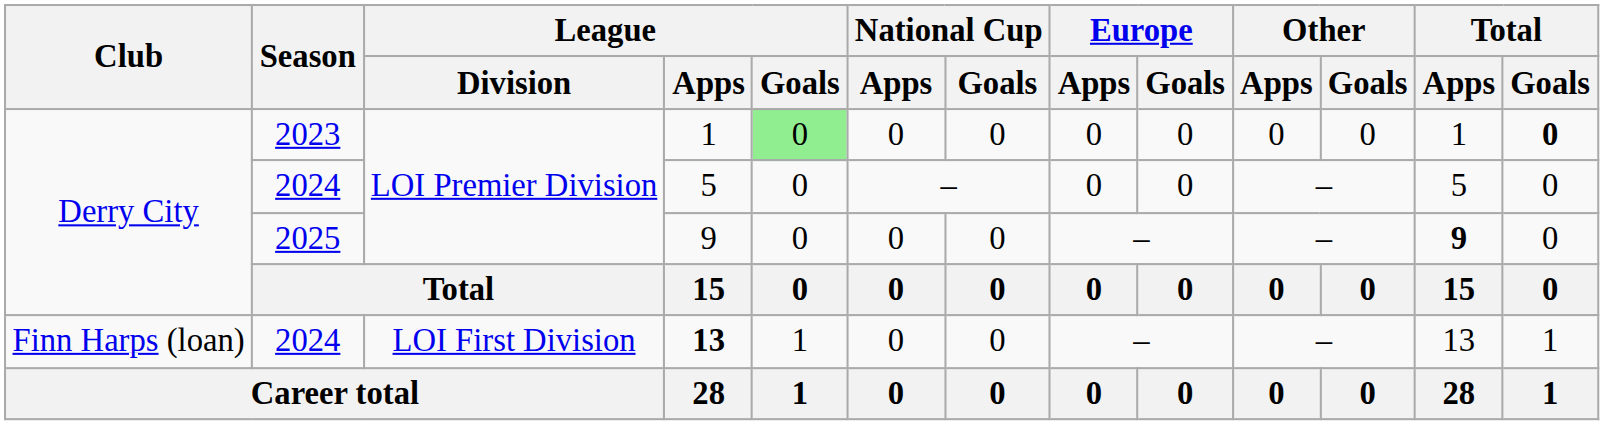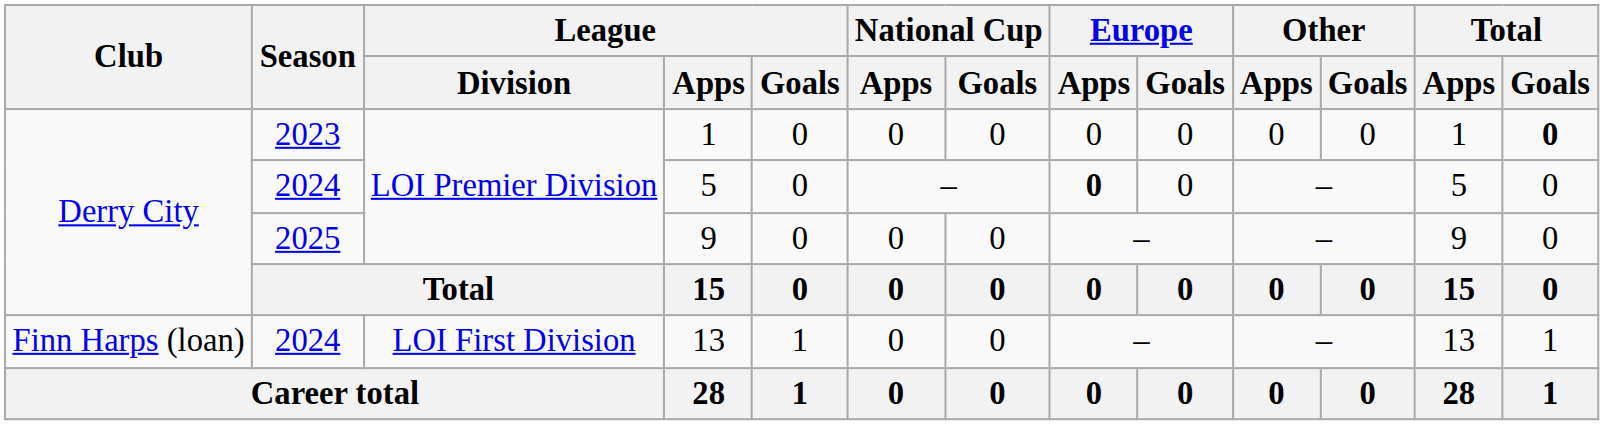(800, 133) lightgreen background -> (800, 133) no background
(1094, 185) normal -> (1094, 185) bold
(1459, 237) bold -> (1459, 237) normal
(709, 340) bold -> (709, 340) normal
